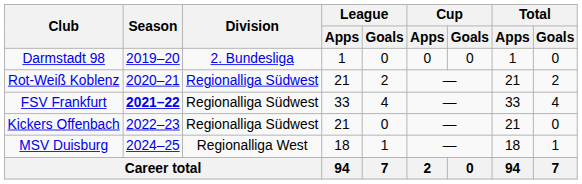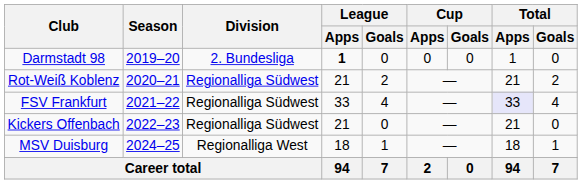(342, 59) normal -> (342, 59) bold
(153, 102) bold -> (153, 102) normal
(513, 102) no background -> (513, 102) lavender background
